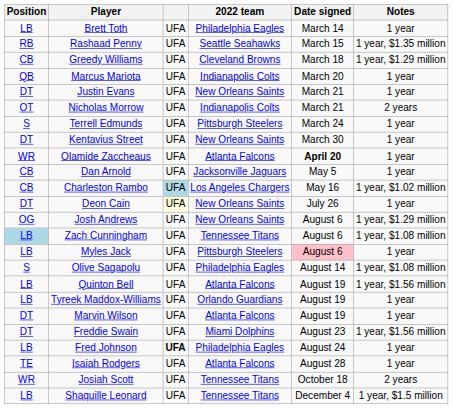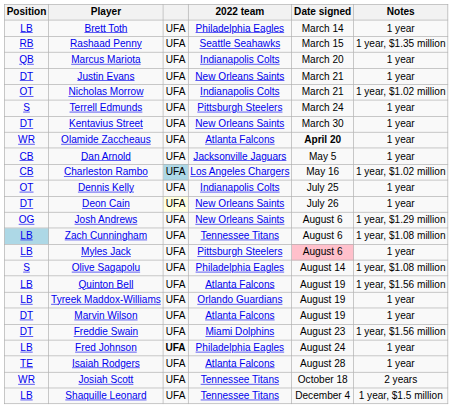- row: (106, 60)
(401, 108) 2 years -> (401, 92) 1 year, $1.02 million
+ row: (106, 188)
